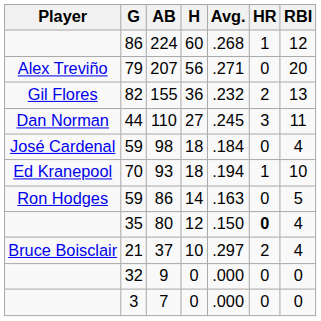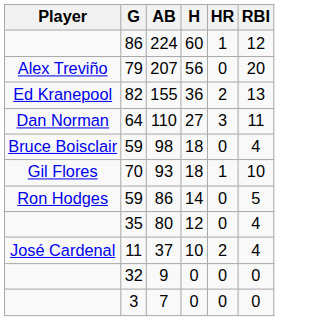- column: (228, 17)
(63, 95) Gil Flores -> (63, 95) Ed Kranepool
(134, 120) 44 -> (134, 120) 64
(63, 146) José Cardenal -> (63, 146) Bruce Boisclair
(63, 172) Ed Kranepool -> (63, 172) Gil Flores
(265, 224) bold -> (223, 224) normal
(63, 250) Bruce Boisclair -> (63, 250) José Cardenal
(134, 250) 21 -> (134, 250) 11
